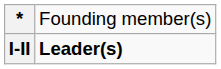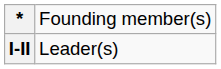(81, 48) bold -> (79, 48) normal
